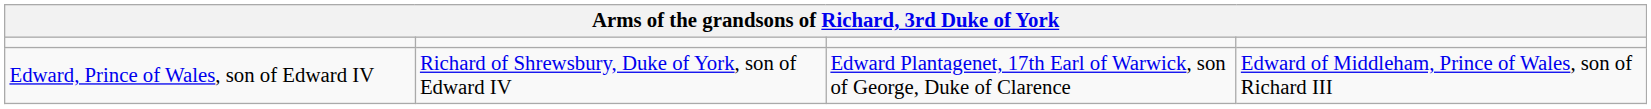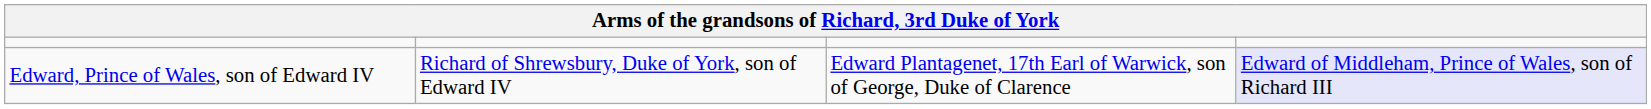(1437, 75) no background -> (1437, 75) lavender background
